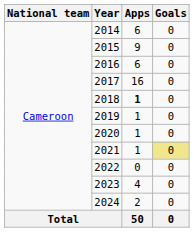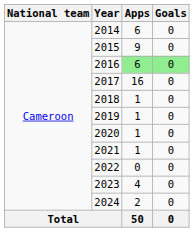(137, 64) no background -> (137, 64) lightgreen background
(171, 64) no background -> (171, 64) lightgreen background
(137, 99) bold -> (137, 99) normal
(171, 150) khaki background -> (171, 150) no background
